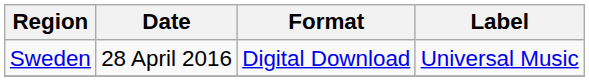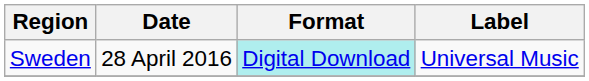(326, 57) no background -> (326, 57) paleturquoise background
